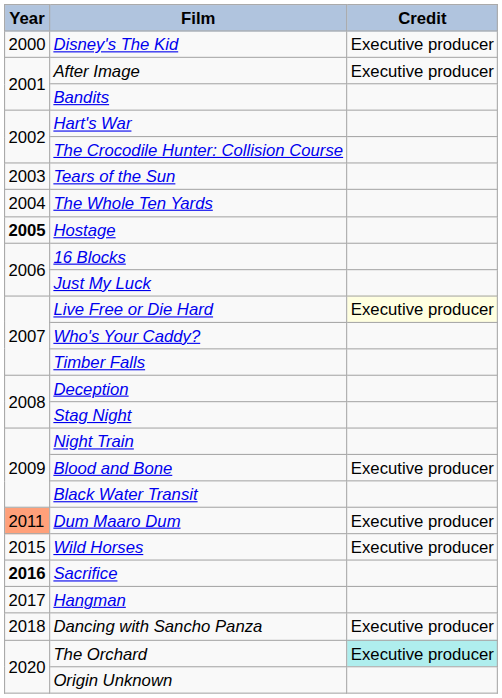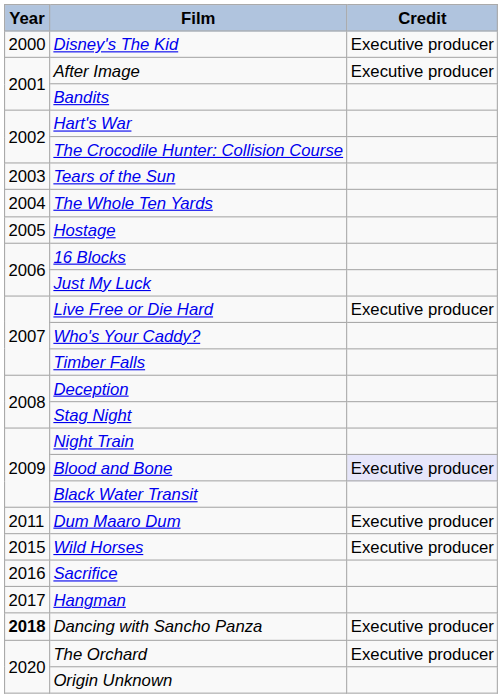(27, 230) bold -> (27, 230) normal
(422, 309) lightyellow background -> (422, 309) no background
(422, 468) no background -> (422, 468) lavender background
(26, 521) lightsalmon background -> (26, 521) no background
(27, 574) bold -> (27, 574) normal
(27, 627) normal -> (27, 627) bold
(422, 653) paleturquoise background -> (422, 653) no background
